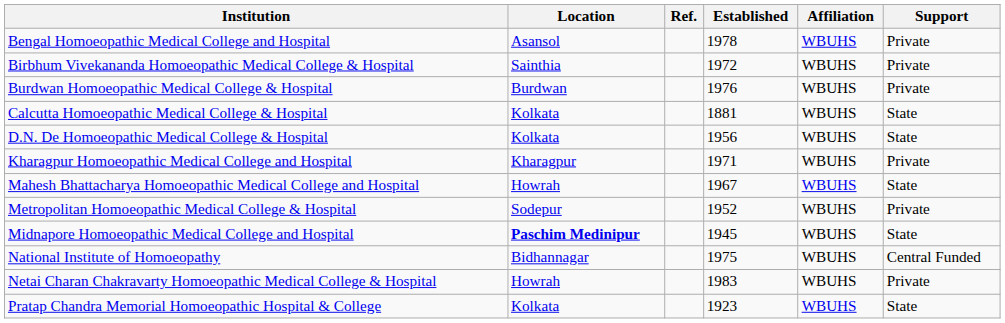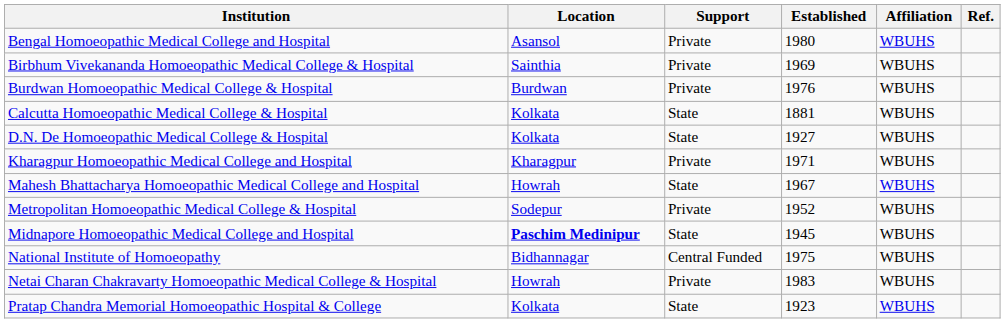columns swapped: (942, 16) <-> (684, 16)
(722, 40) 1978 -> (800, 40) 1980
(722, 64) 1972 -> (800, 64) 1969
(722, 137) 1956 -> (800, 137) 1927
